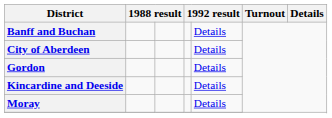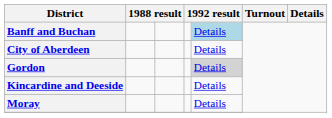(210, 31) no background -> (210, 31) lightblue background
(210, 67) no background -> (210, 67) lightgrey background
